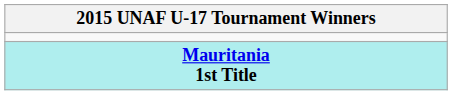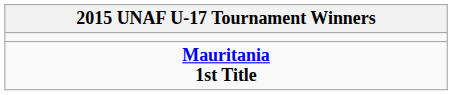(226, 65) paleturquoise background -> (226, 65) no background
